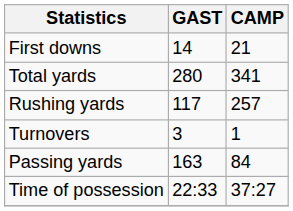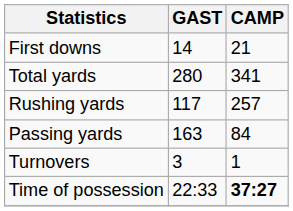rows swapped: (66, 162) <-> (49, 133)
(253, 190) normal -> (254, 190) bold
